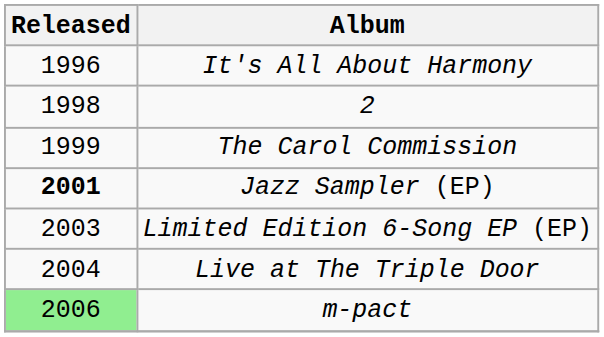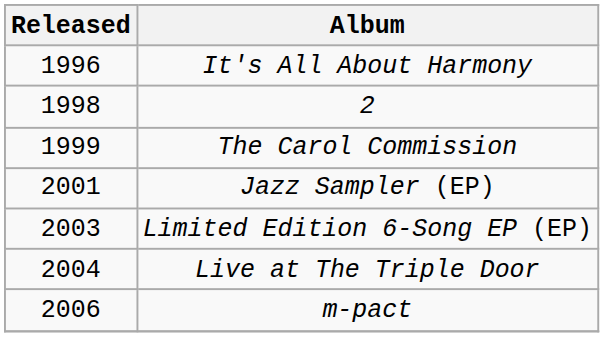(71, 188) bold -> (71, 188) normal
(71, 310) lightgreen background -> (71, 310) no background
